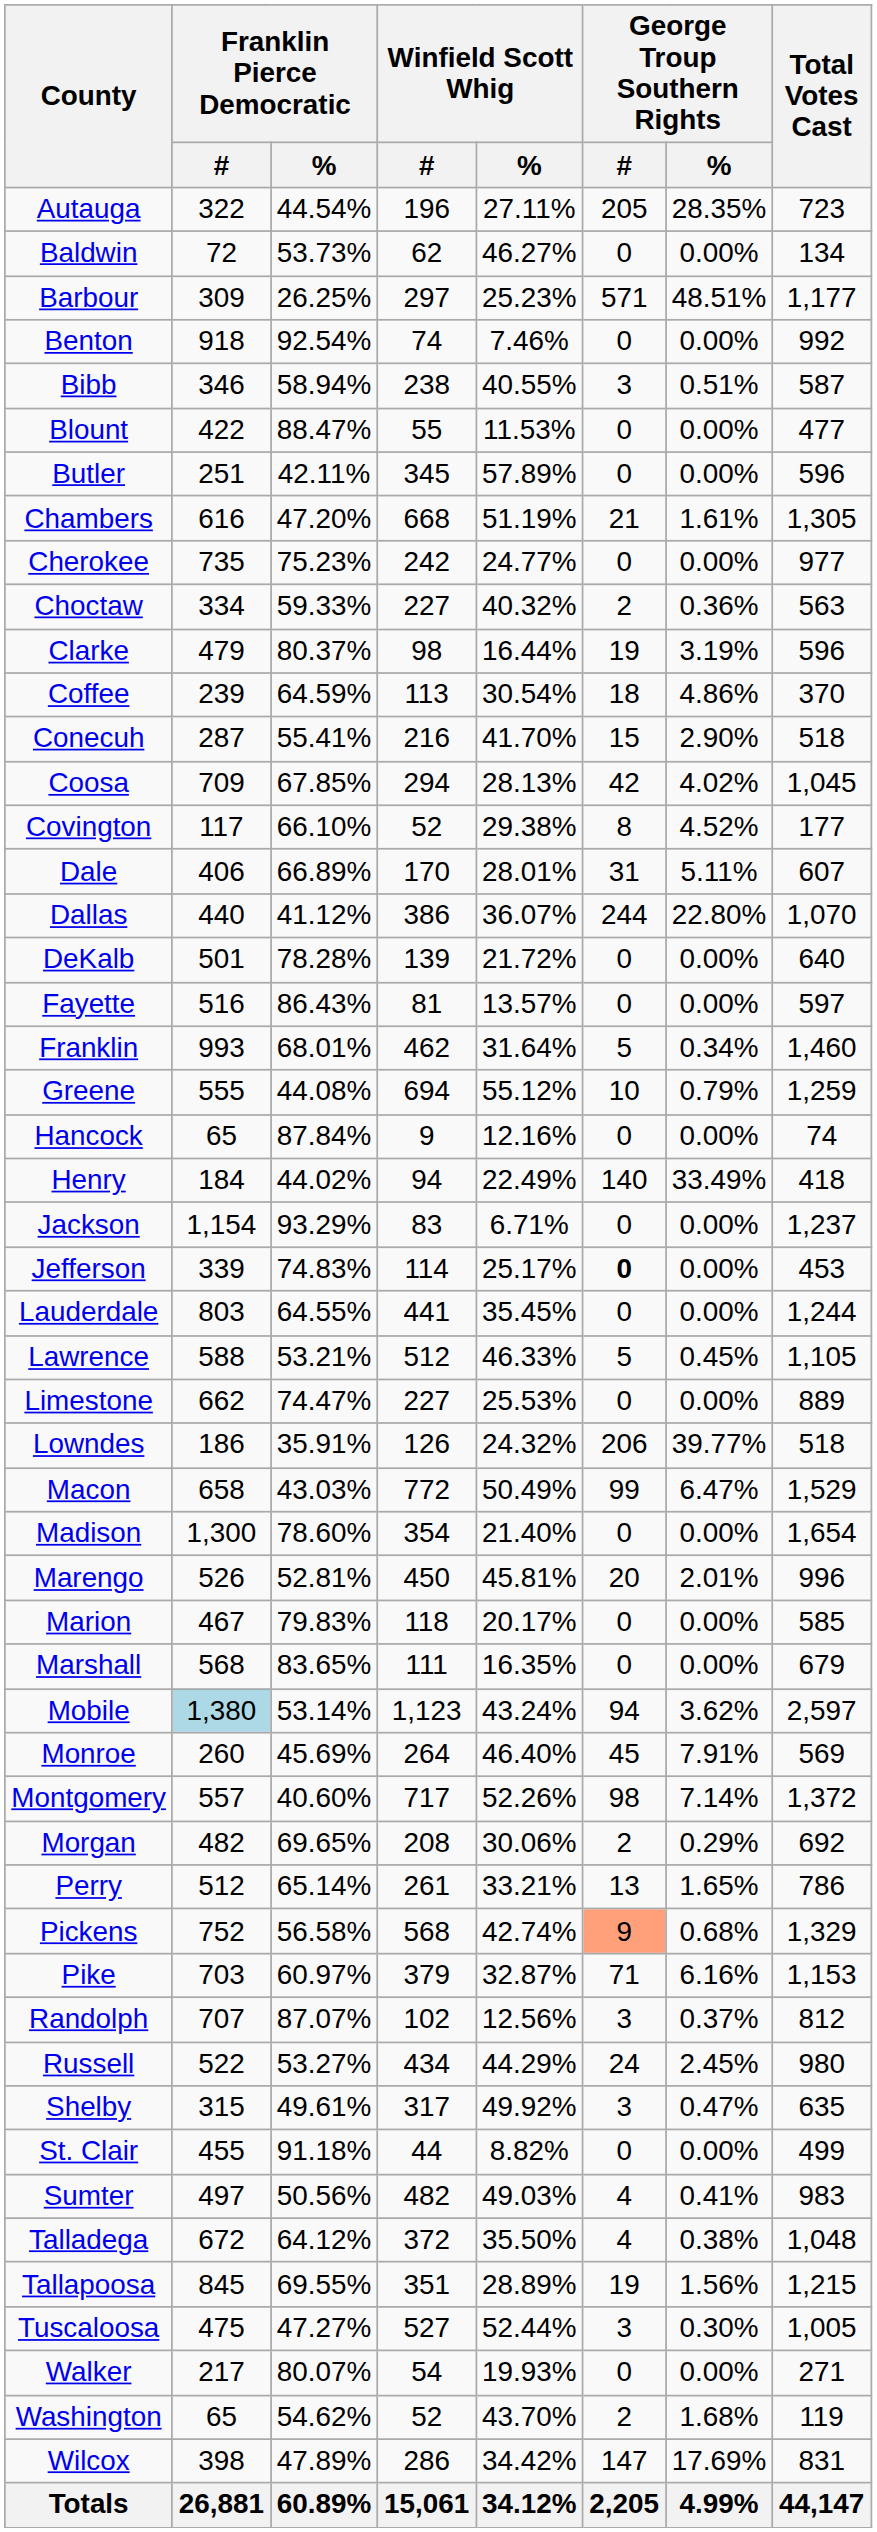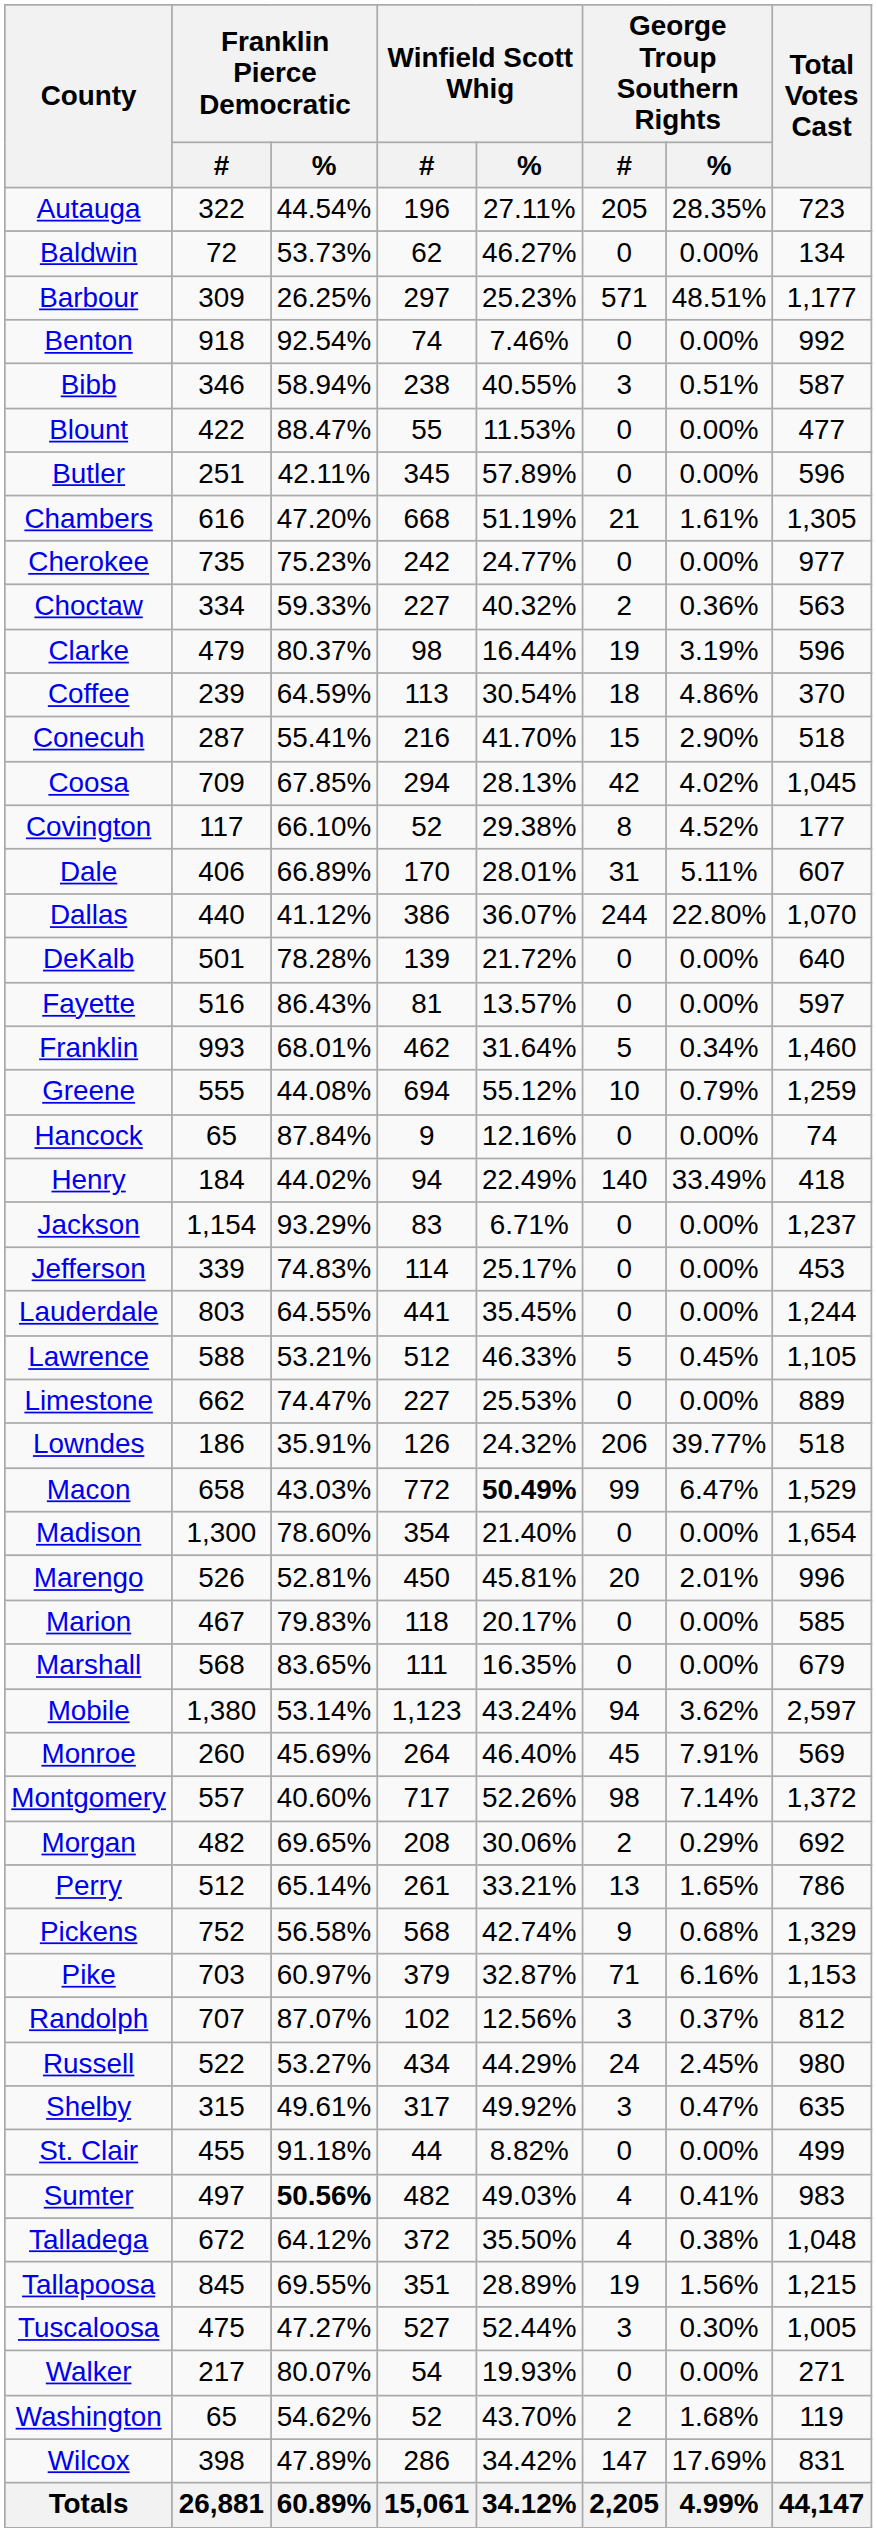(624, 1268) bold -> (624, 1268) normal
(529, 1489) normal -> (529, 1489) bold
(221, 1710) lightblue background -> (221, 1710) no background
(624, 1930) lightsalmon background -> (624, 1930) no background
(324, 2195) normal -> (324, 2195) bold
